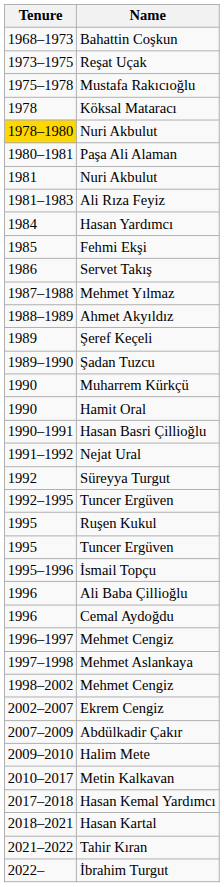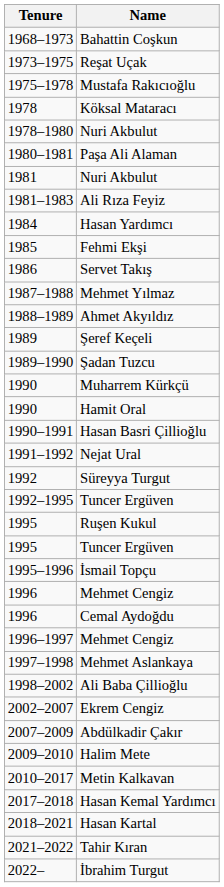(41, 131) gold background -> (41, 131) no background
(134, 593) Ali Baba Çillioğlu -> (127, 593) Mehmet Cengiz
(127, 685) Mehmet Cengiz -> (134, 685) Ali Baba Çillioğlu
